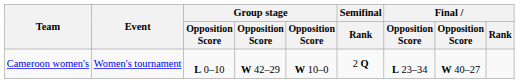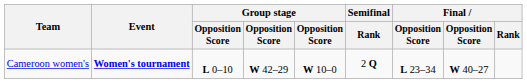(138, 64) normal -> (142, 64) bold
